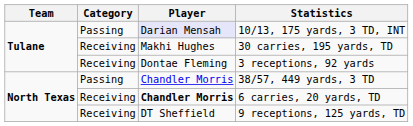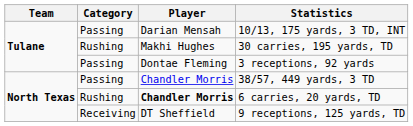(181, 30) lavender background -> (181, 30) no background
(108, 47) Receiving -> (102, 47) Rushing
(108, 63) Receiving -> (102, 63) Passing
(108, 97) Receiving -> (102, 97) Rushing
